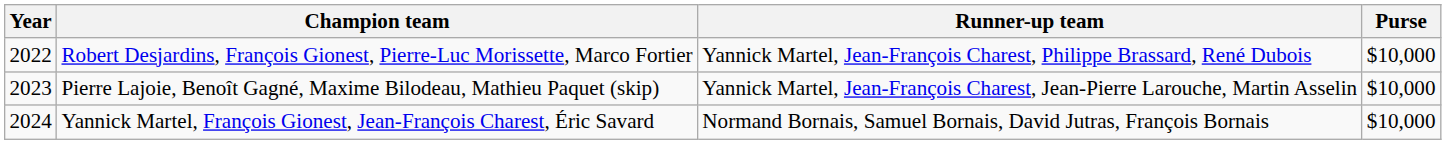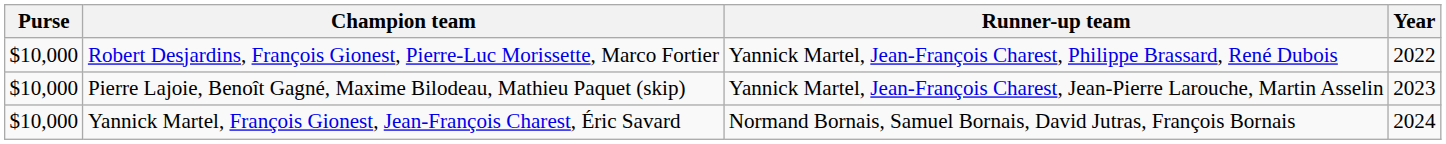columns swapped: (31, 21) <-> (1401, 21)
